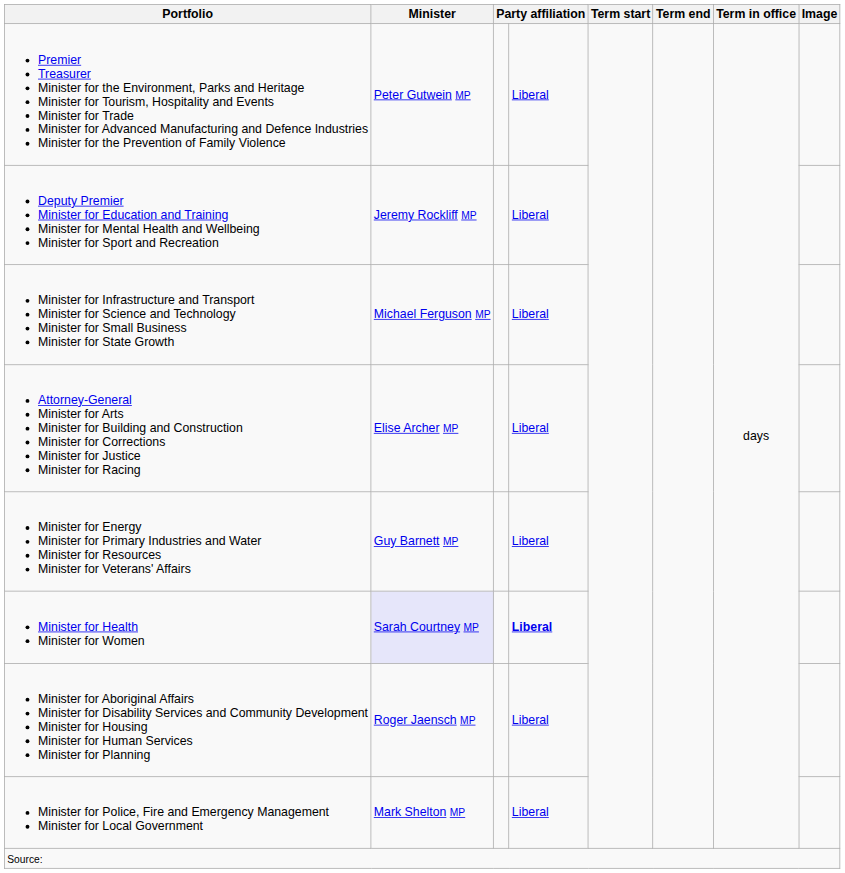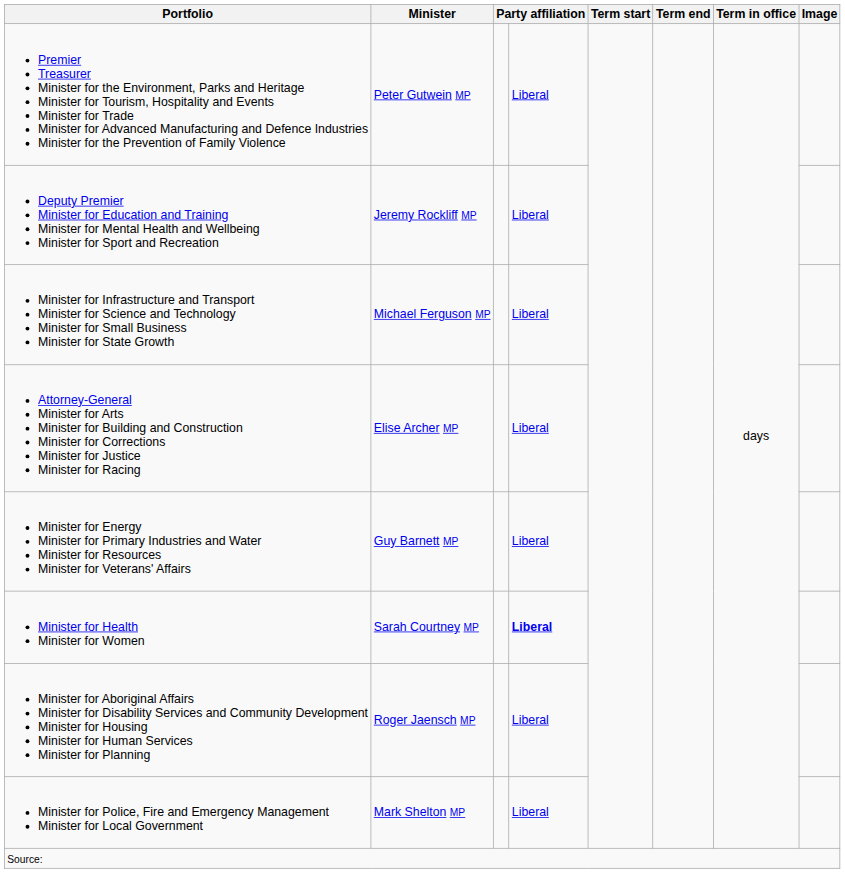(426, 627) lavender background -> (426, 627) no background
